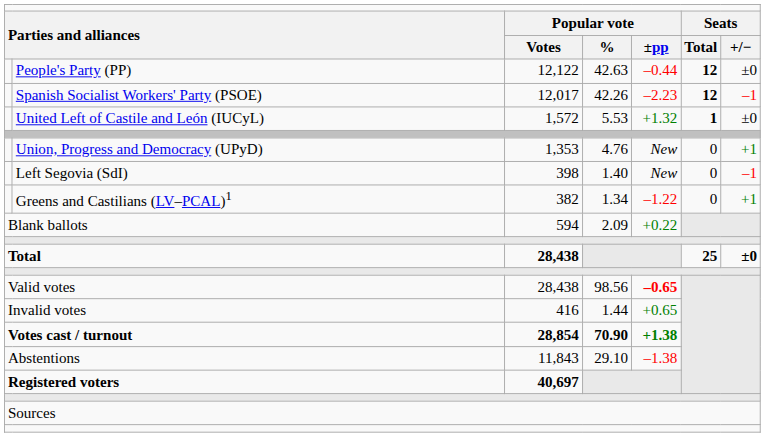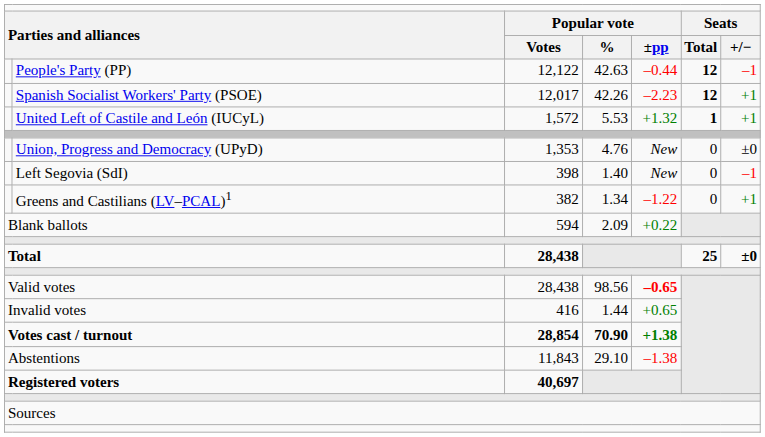(749, 71) ±0 -> (749, 71) –1
(749, 94) –1 -> (749, 94) +1
(749, 118) ±0 -> (749, 118) +1
(749, 149) +1 -> (749, 149) ±0
